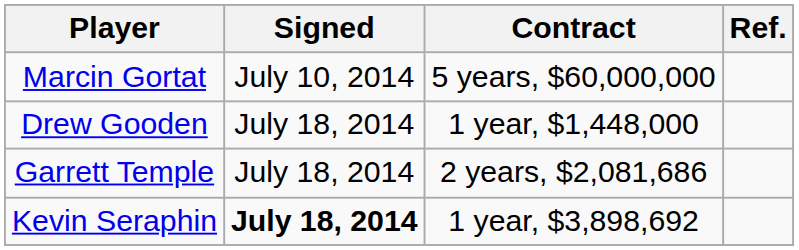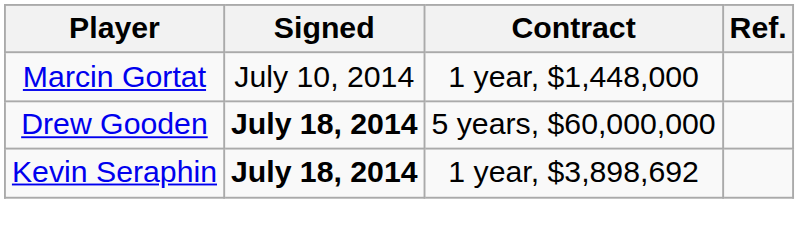(574, 76) 5 years, $60,000,000 -> (574, 76) 1 year, $1,448,000
(324, 124) normal -> (324, 124) bold
(574, 124) 1 year, $1,448,000 -> (574, 124) 5 years, $60,000,000
- row: (114, 172)
